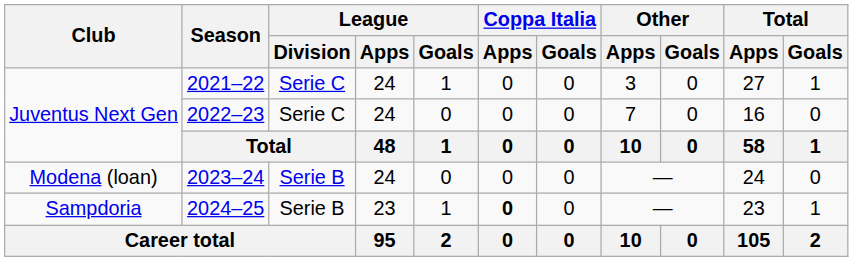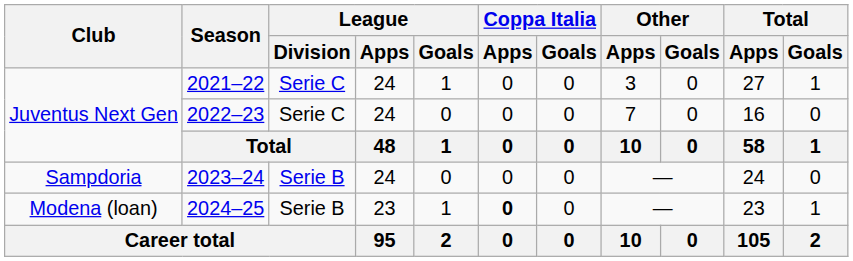(94, 177) Modena (loan) -> (94, 177) Sampdoria
(94, 209) Sampdoria -> (94, 209) Modena (loan)
